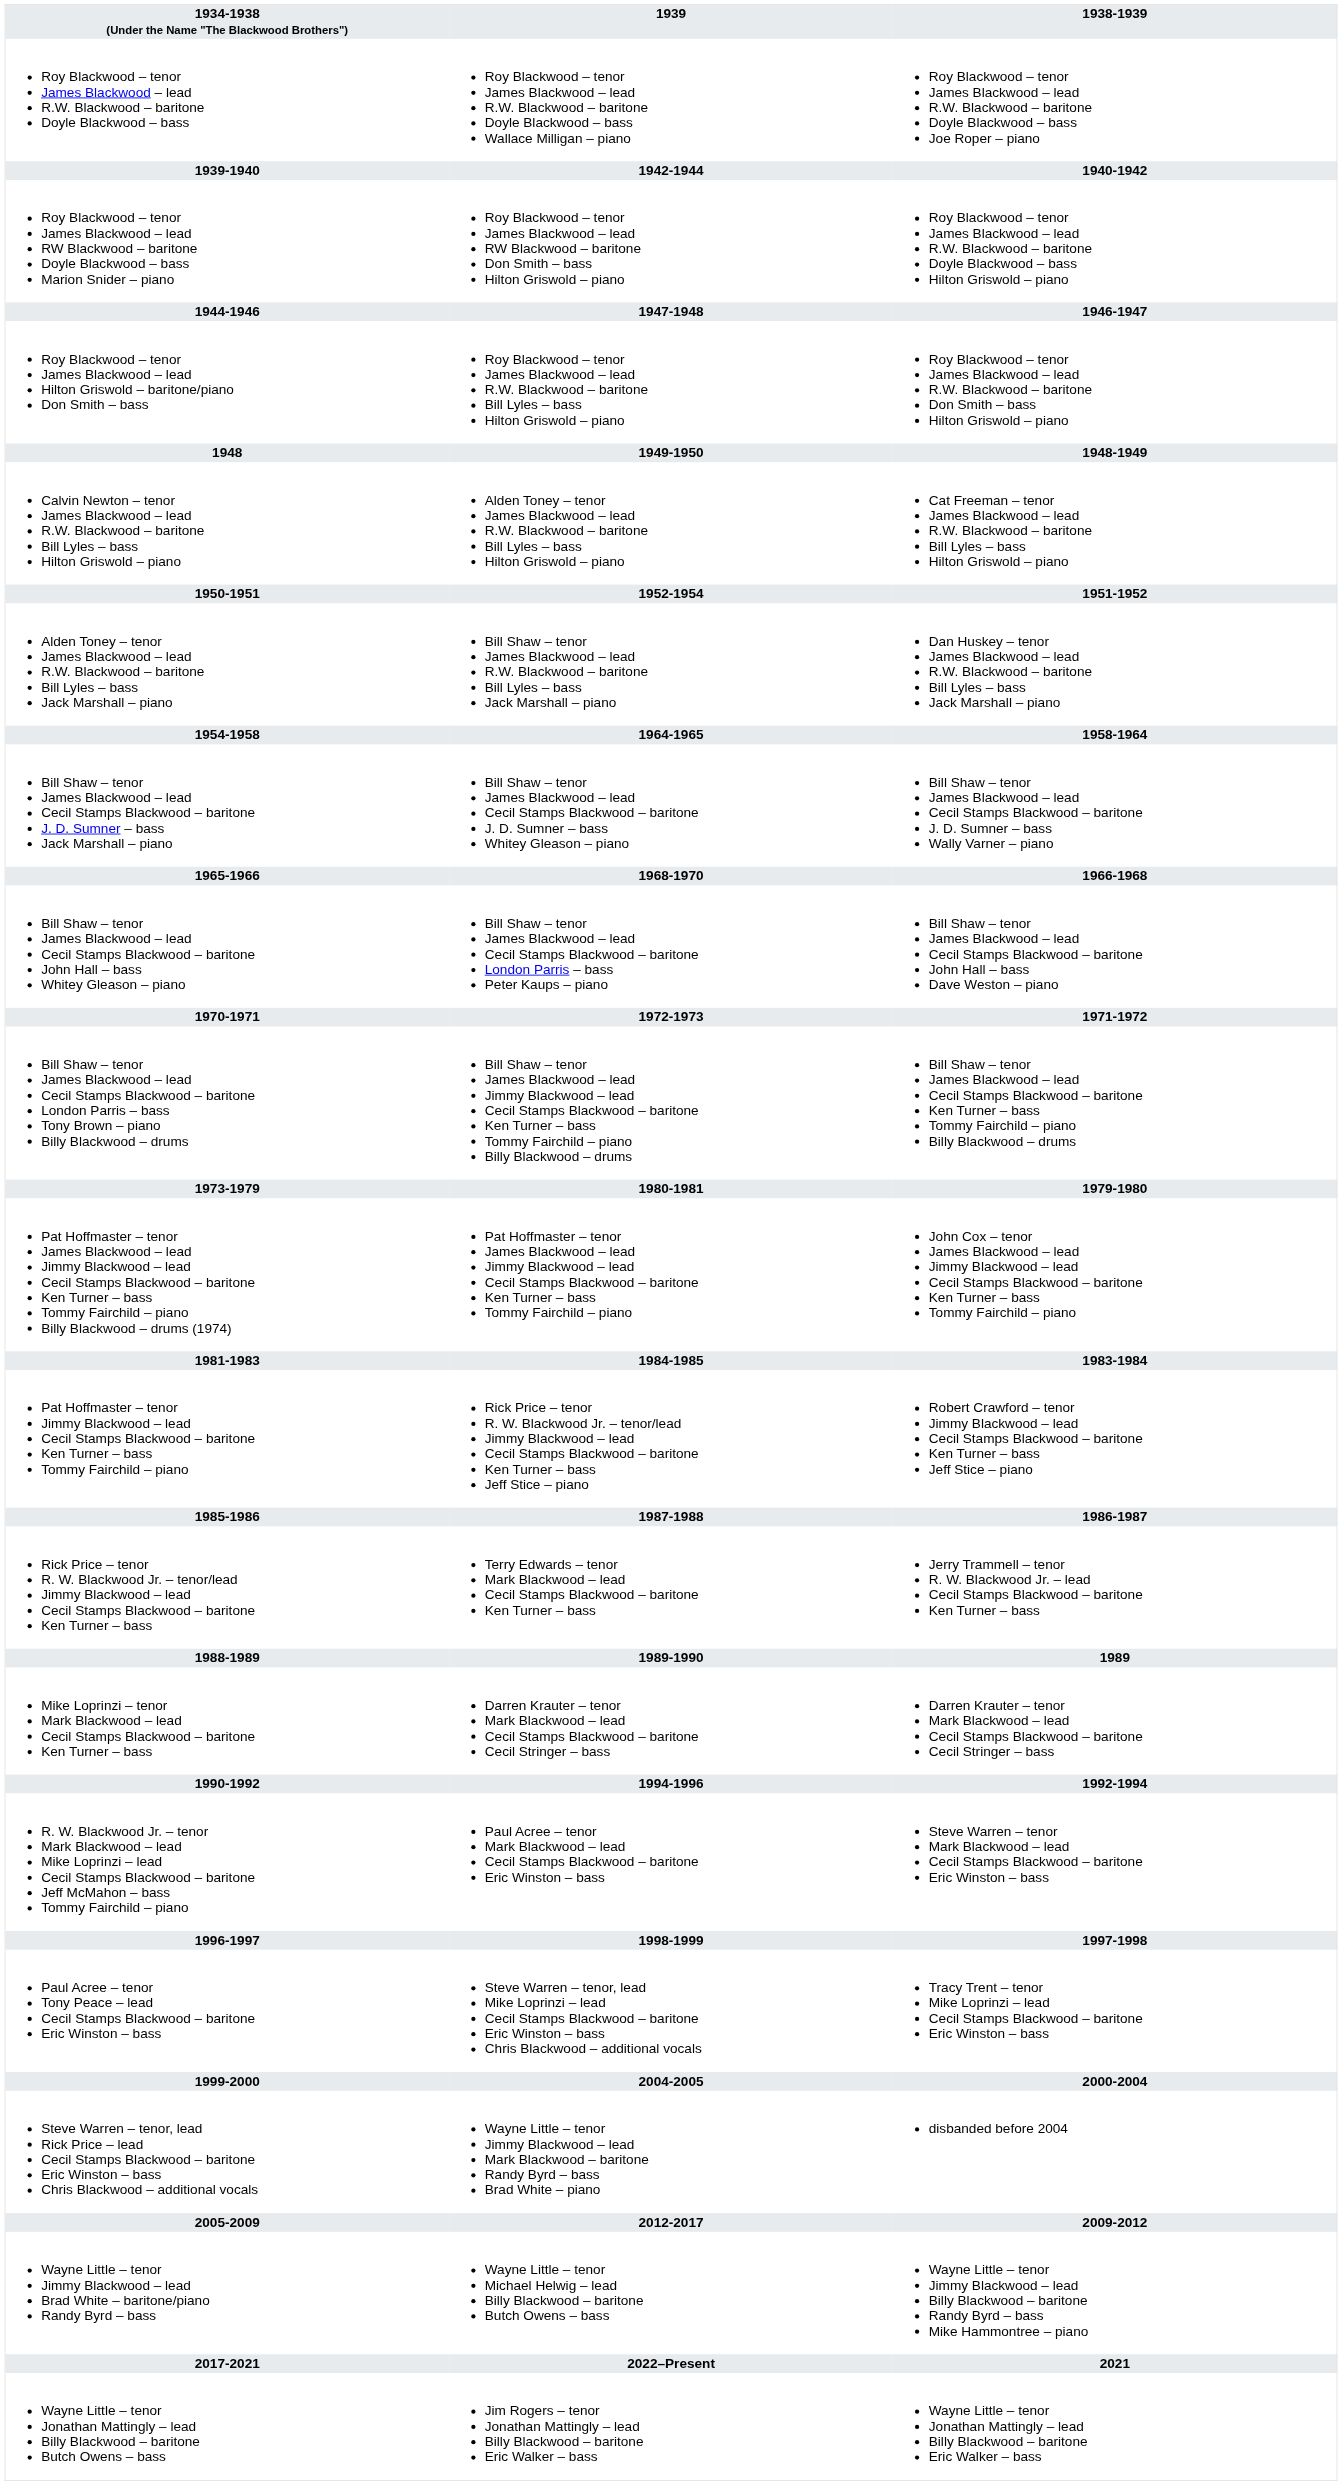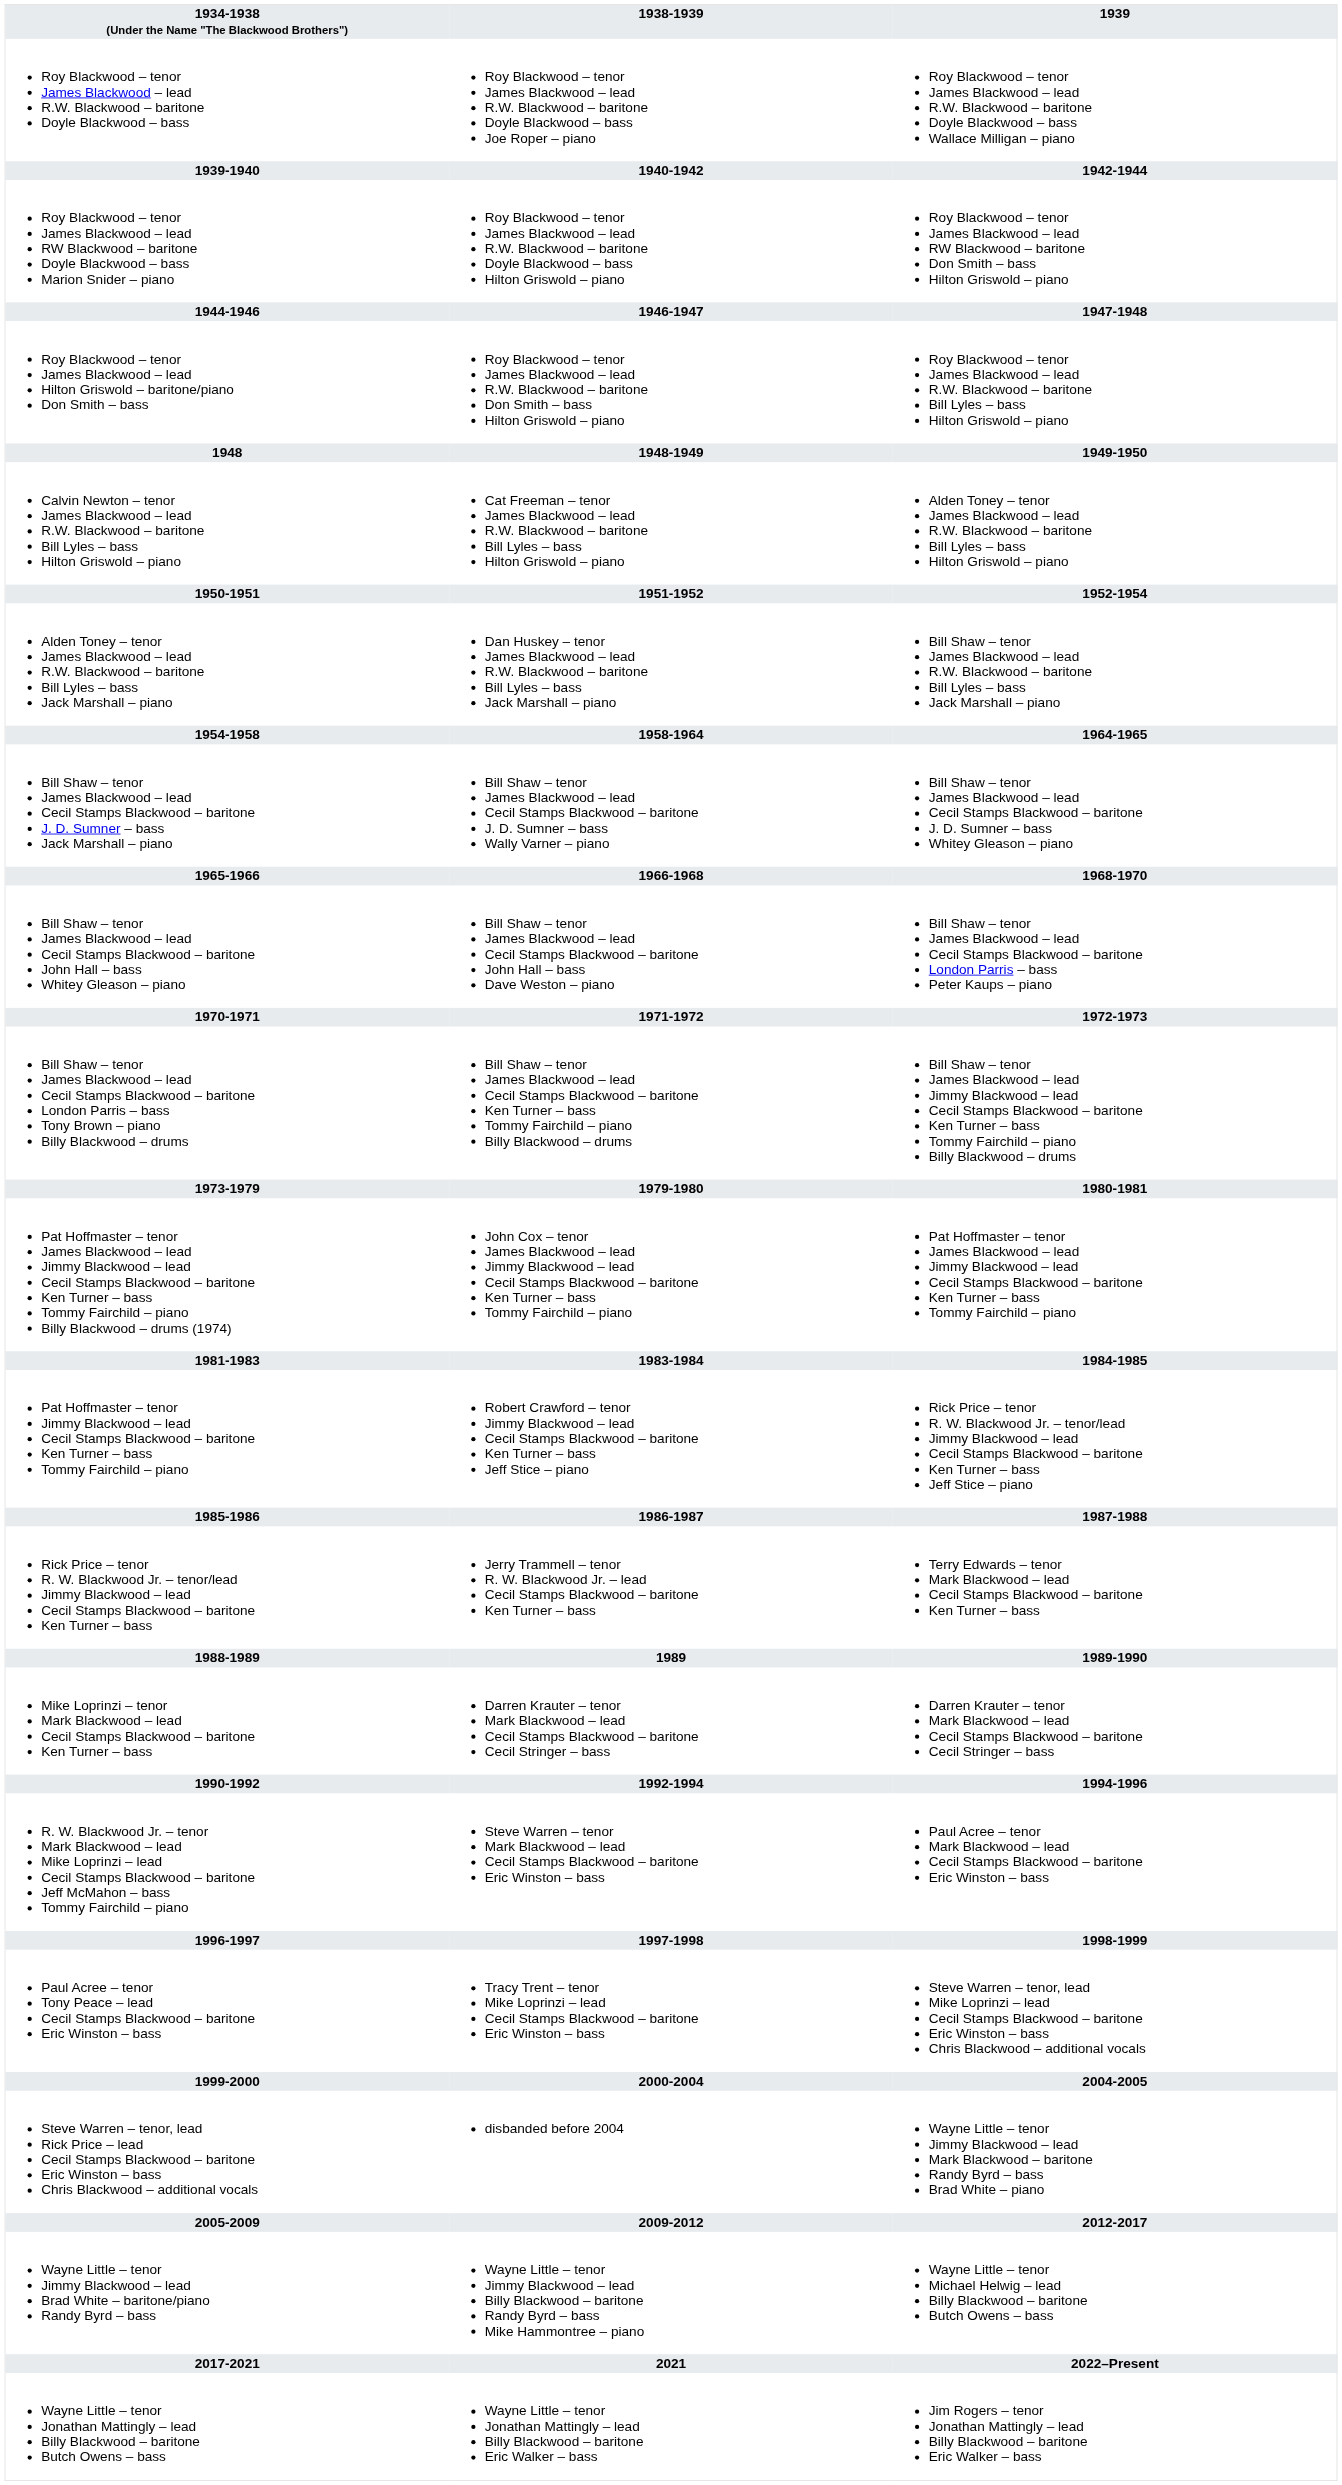columns swapped: (1115, 14) <-> (671, 14)
